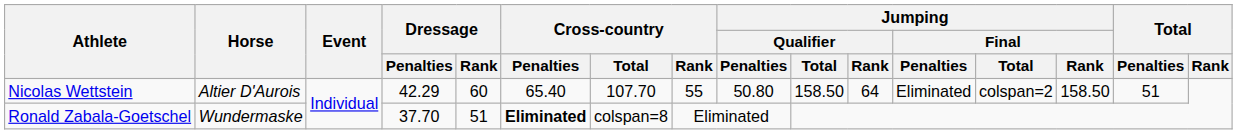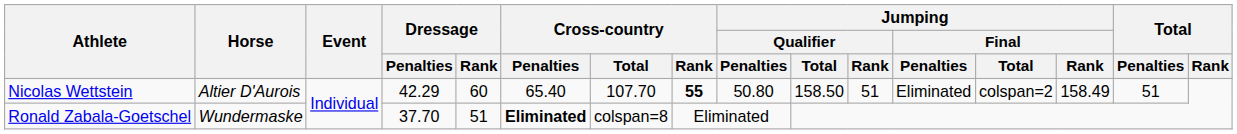(694, 91) normal -> (694, 91) bold
(870, 91) 64 -> (870, 91) 51
(1085, 91) 158.50 -> (1085, 91) 158.49
